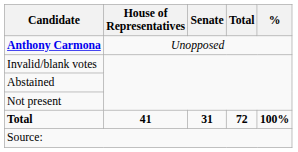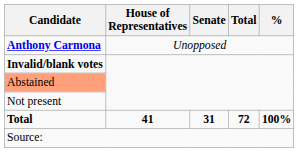(52, 63) normal -> (55, 63) bold
(31, 82) no background -> (31, 82) lightsalmon background
